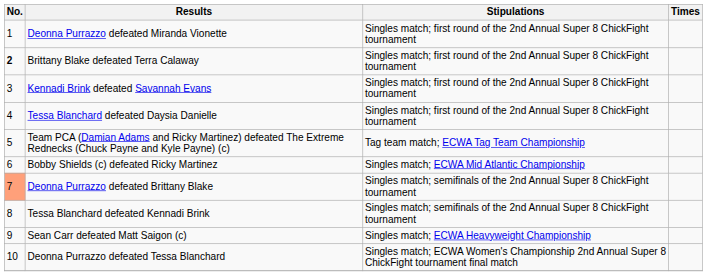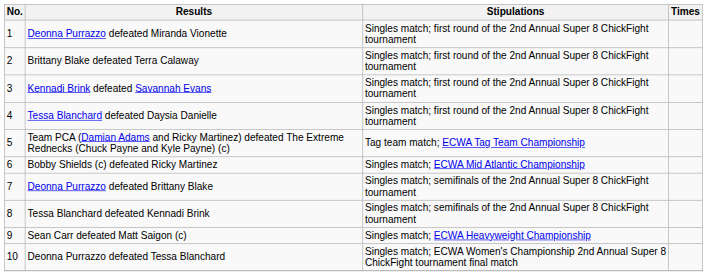(9, 61) bold -> (9, 61) normal
(9, 186) lightsalmon background -> (9, 186) no background
